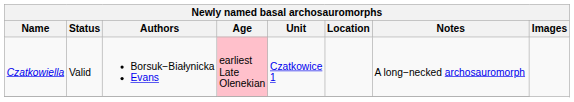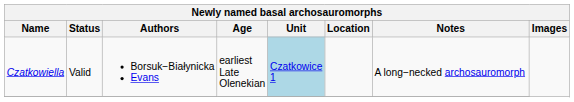(242, 72) pink background -> (242, 72) no background
(296, 72) no background -> (296, 72) lightblue background
